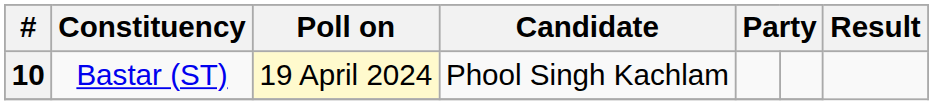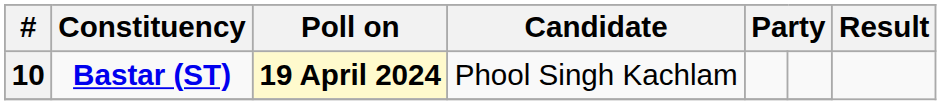(152, 74) normal -> (152, 74) bold
(346, 74) normal -> (350, 74) bold
